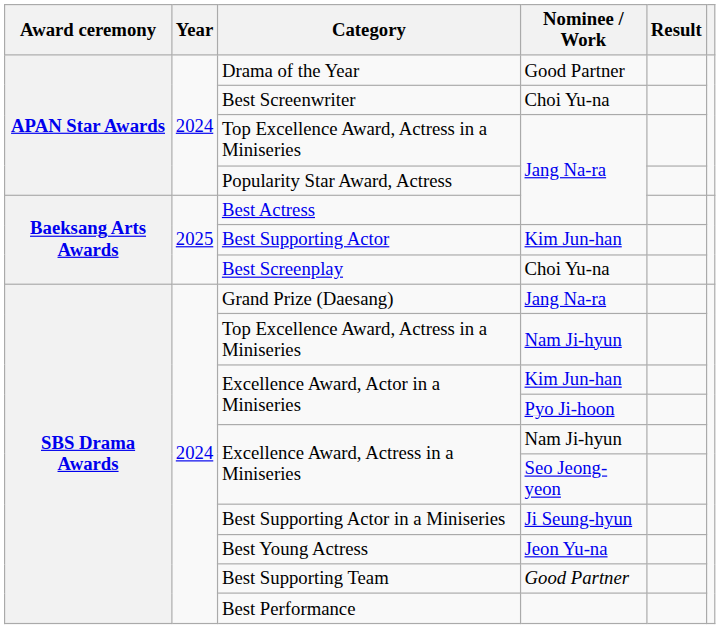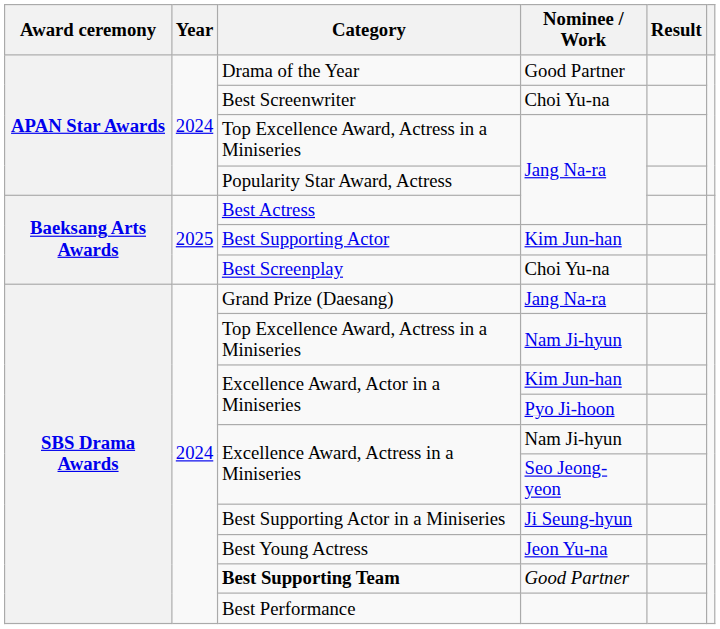(305, 578) normal -> (311, 578) bold
